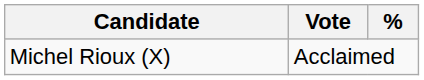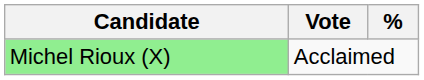(90, 56) no background -> (90, 56) lightgreen background
